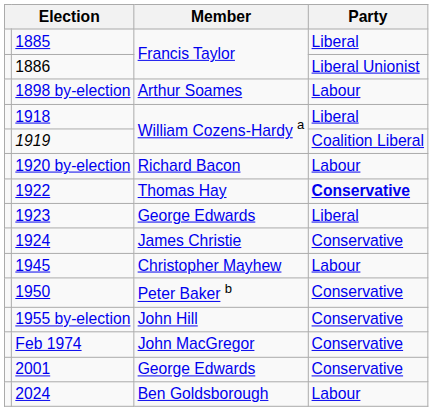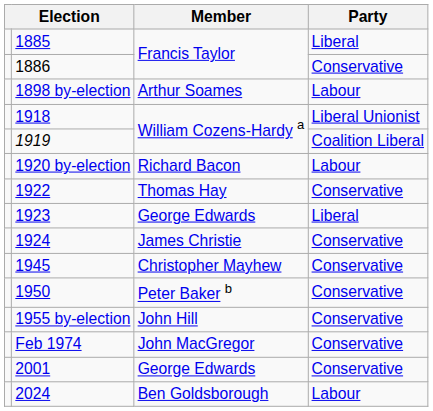(366, 66) Liberal Unionist -> (357, 66) Conservative
(335, 116) Liberal -> (366, 116) Liberal Unionist
(361, 191) bold -> (357, 191) normal
(336, 265) Labour -> (357, 265) Conservative
